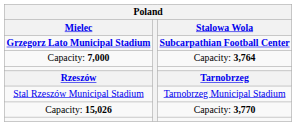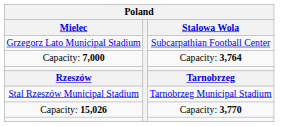(79, 43) bold -> (74, 43) normal
(225, 43) bold -> (211, 43) normal
